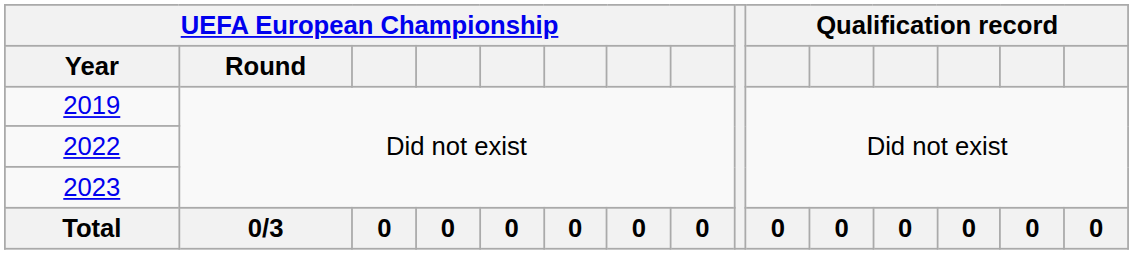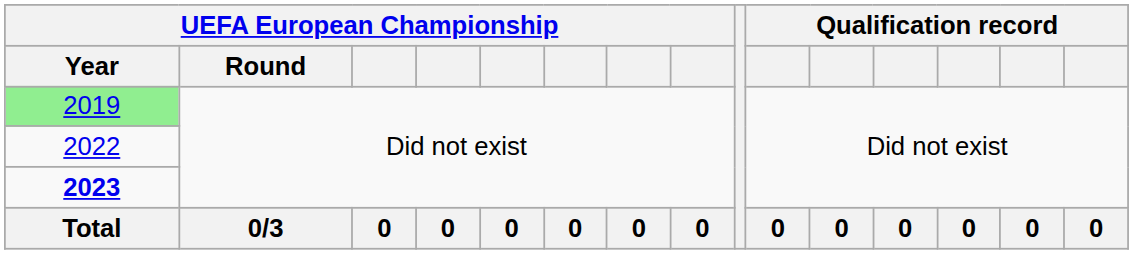(92, 107) no background -> (92, 107) lightgreen background
(92, 188) normal -> (92, 188) bold
